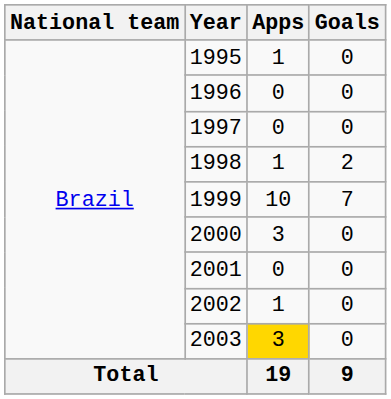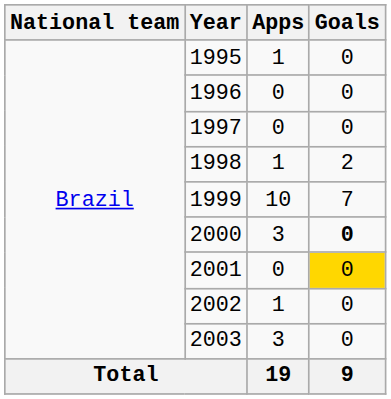(347, 235) normal -> (347, 235) bold
(347, 270) no background -> (347, 270) gold background
(278, 341) gold background -> (278, 341) no background
